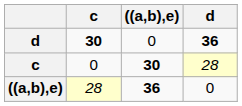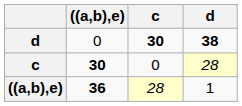columns swapped: (152, 16) <-> (94, 16)
(210, 40) 36 -> (210, 40) 38
(210, 88) 0 -> (210, 88) 1
